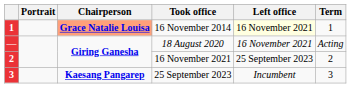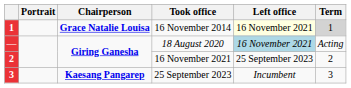(105, 28) lightsalmon background -> (105, 28) no background
(331, 28) no background -> (331, 28) lightgrey background
(274, 43) no background -> (274, 43) lightblue background
